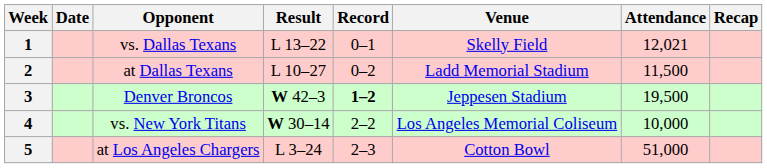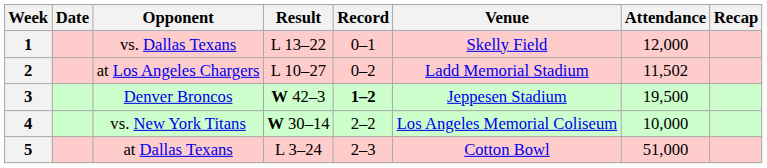(666, 44) 12,021 -> (666, 44) 12,000
(178, 70) at Dallas Texans -> (178, 70) at Los Angeles Chargers
(666, 70) 11,500 -> (666, 70) 11,502
(178, 149) at Los Angeles Chargers -> (178, 149) at Dallas Texans
